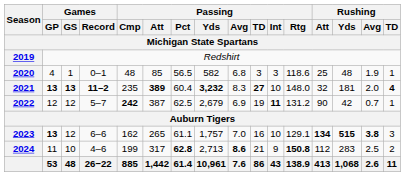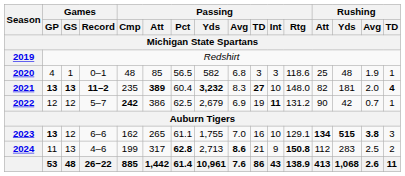(322, 88) 32 -> (322, 88) 82
(157, 103) 387 -> (157, 103) 386
(211, 133) 1,757 -> (211, 133) 1,755
(70, 149) 10 -> (70, 149) 13
